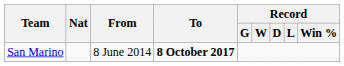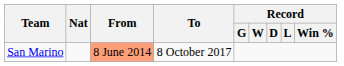(122, 52) no background -> (122, 52) lightsalmon background
(196, 52) bold -> (194, 52) normal
